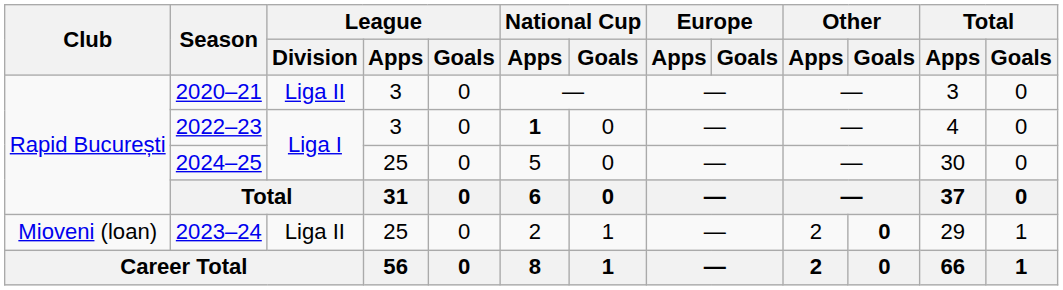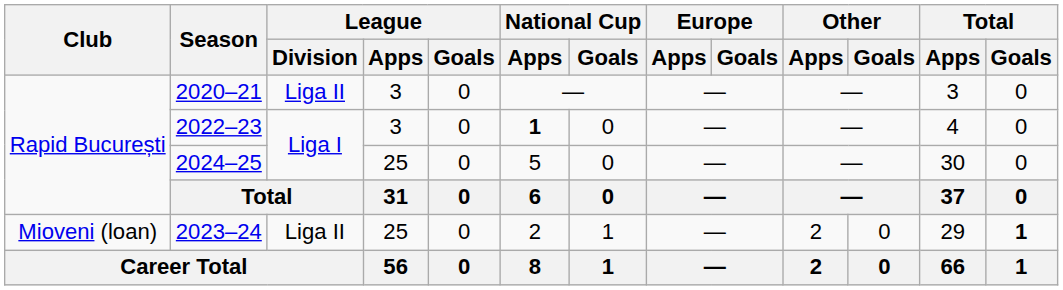(884, 232) bold -> (884, 232) normal
(1021, 232) normal -> (1021, 232) bold
